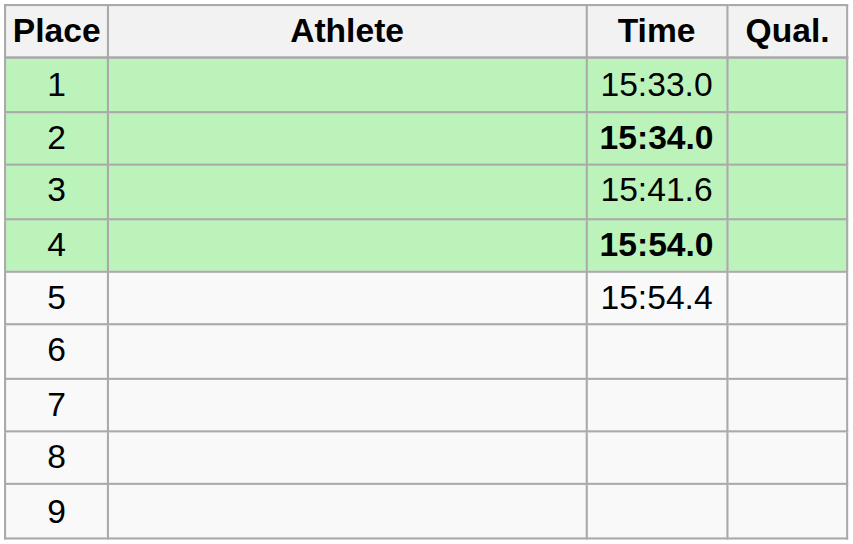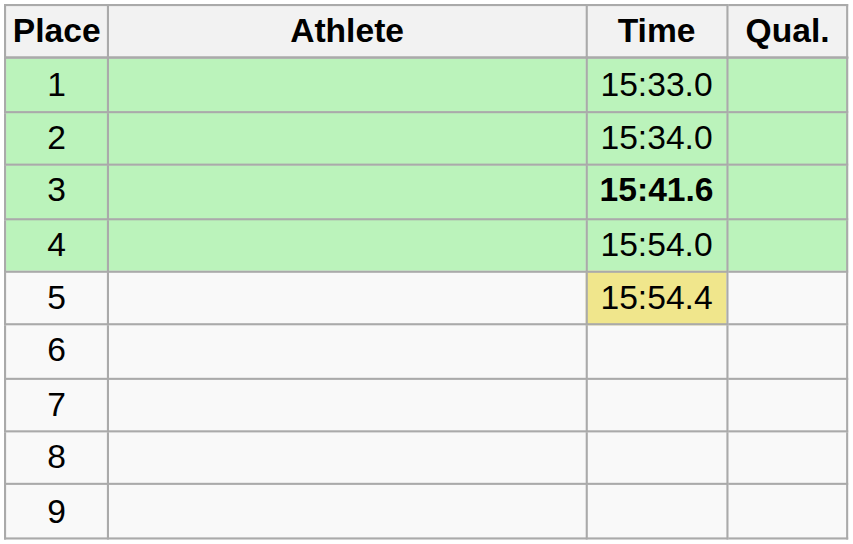(657, 137) bold -> (657, 137) normal
(657, 191) normal -> (657, 191) bold
(657, 244) bold -> (657, 244) normal
(657, 297) no background -> (657, 297) khaki background
